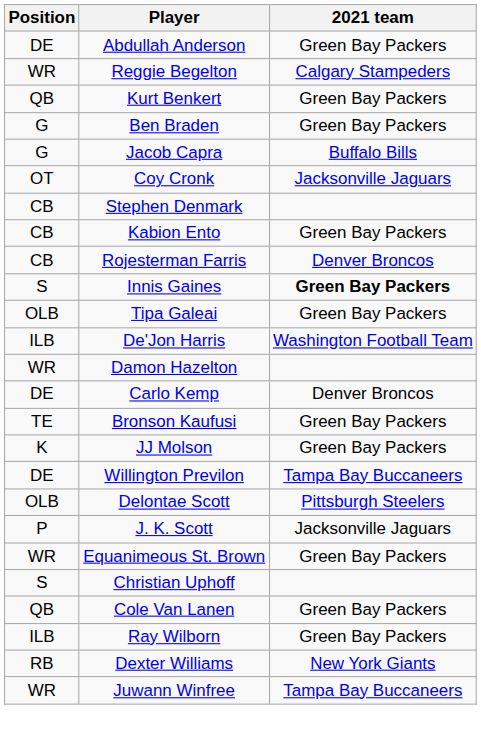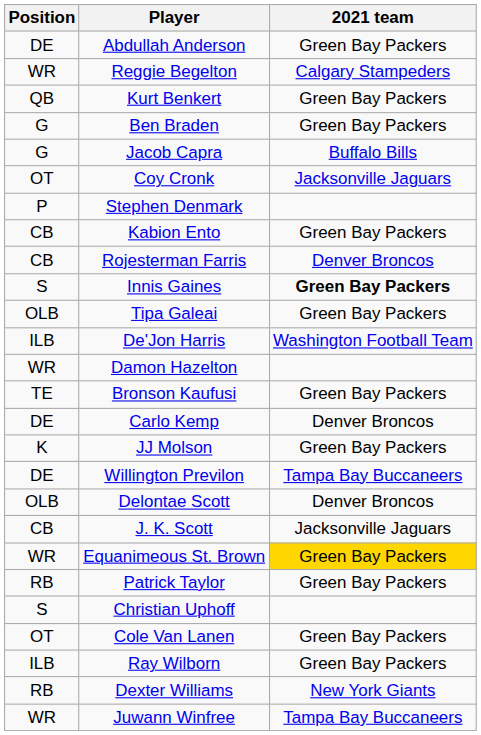(42, 206) CB -> (42, 206) P
rows swapped: (174, 421) <-> (174, 394)
(373, 502) Pittsburgh Steelers -> (373, 502) Denver Broncos
(42, 529) P -> (42, 529) CB
(373, 555) no background -> (373, 555) gold background
+ row: (174, 582)
(42, 609) QB -> (42, 636) OT
